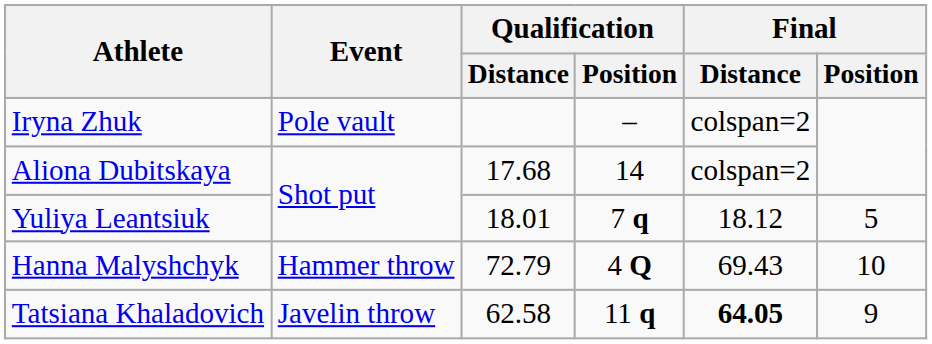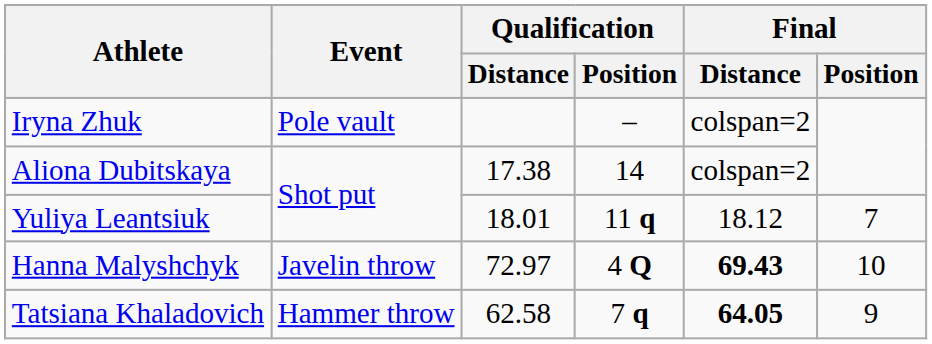(518, 170) 17.68 -> (518, 170) 17.38
(630, 218) 7 q -> (630, 218) 11 q
(871, 218) 5 -> (871, 218) 7
(366, 266) Hammer throw -> (356, 266) Javelin throw
(518, 266) 72.79 -> (518, 266) 72.97
(750, 266) normal -> (750, 266) bold
(356, 314) Javelin throw -> (366, 314) Hammer throw
(630, 314) 11 q -> (630, 314) 7 q
